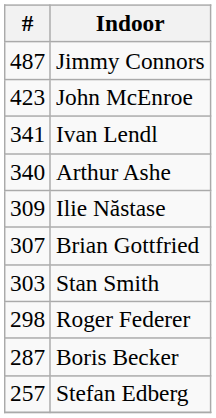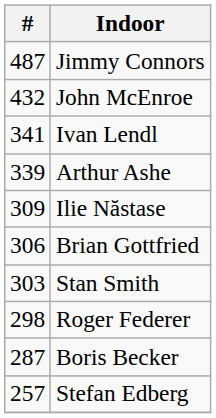(28, 97) 423 -> (28, 97) 432
(28, 171) 340 -> (28, 171) 339
(28, 245) 307 -> (28, 245) 306
